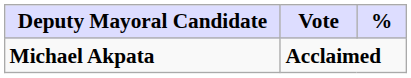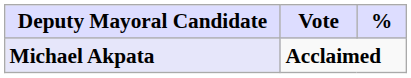(82, 55) no background -> (82, 55) lavender background
